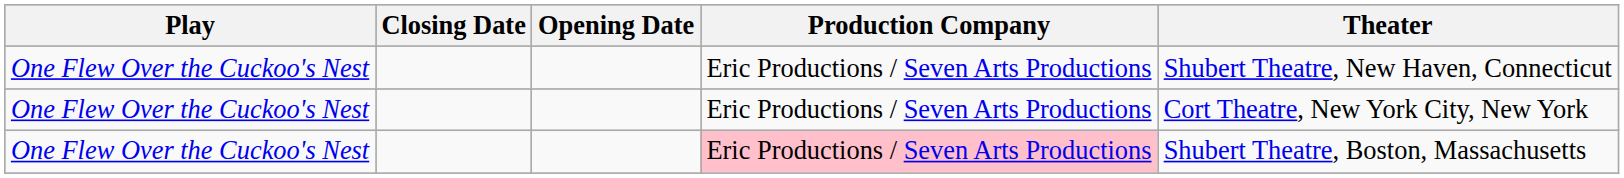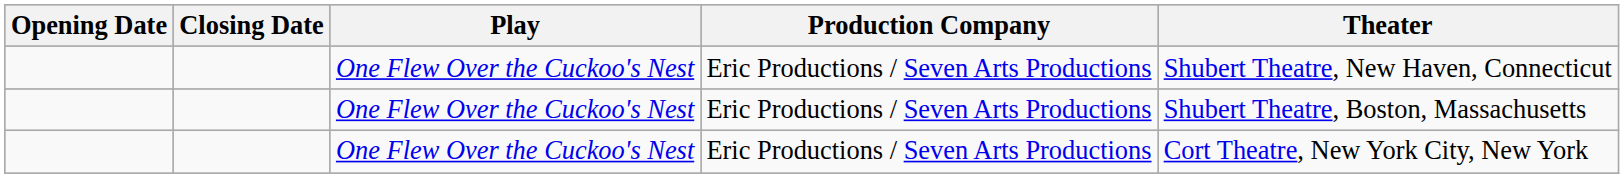columns swapped: (616, 25) <-> (190, 25)
(1376, 109) Cort Theatre, New York City, New York -> (1375, 109) Shubert Theatre, Boston, Massachusetts
(929, 151) pink background -> (929, 151) no background
(1375, 151) Shubert Theatre, Boston, Massachusetts -> (1376, 151) Cort Theatre, New York City, New York
